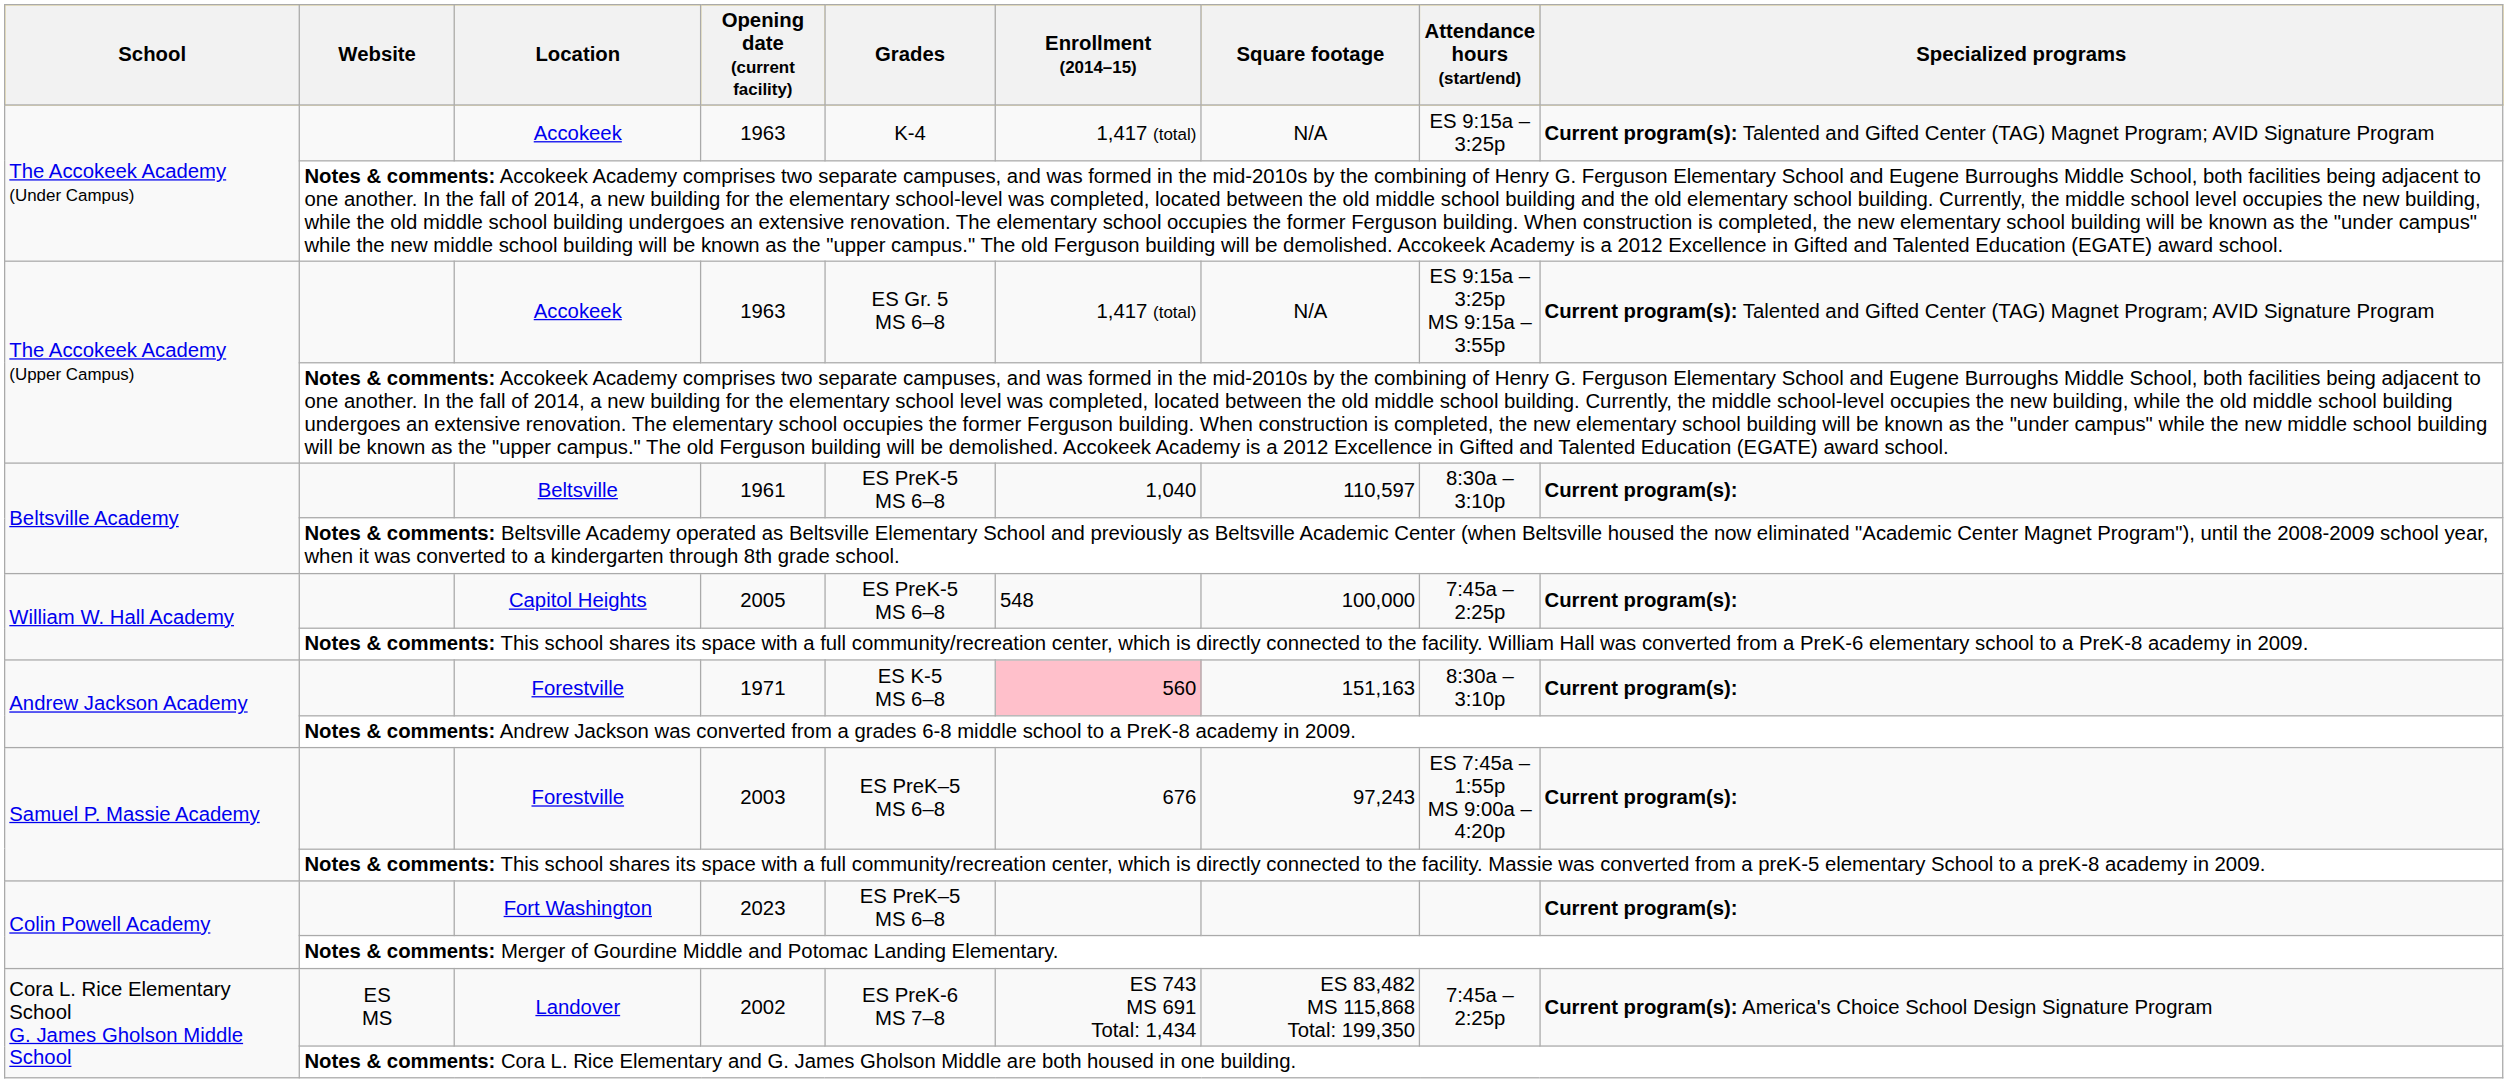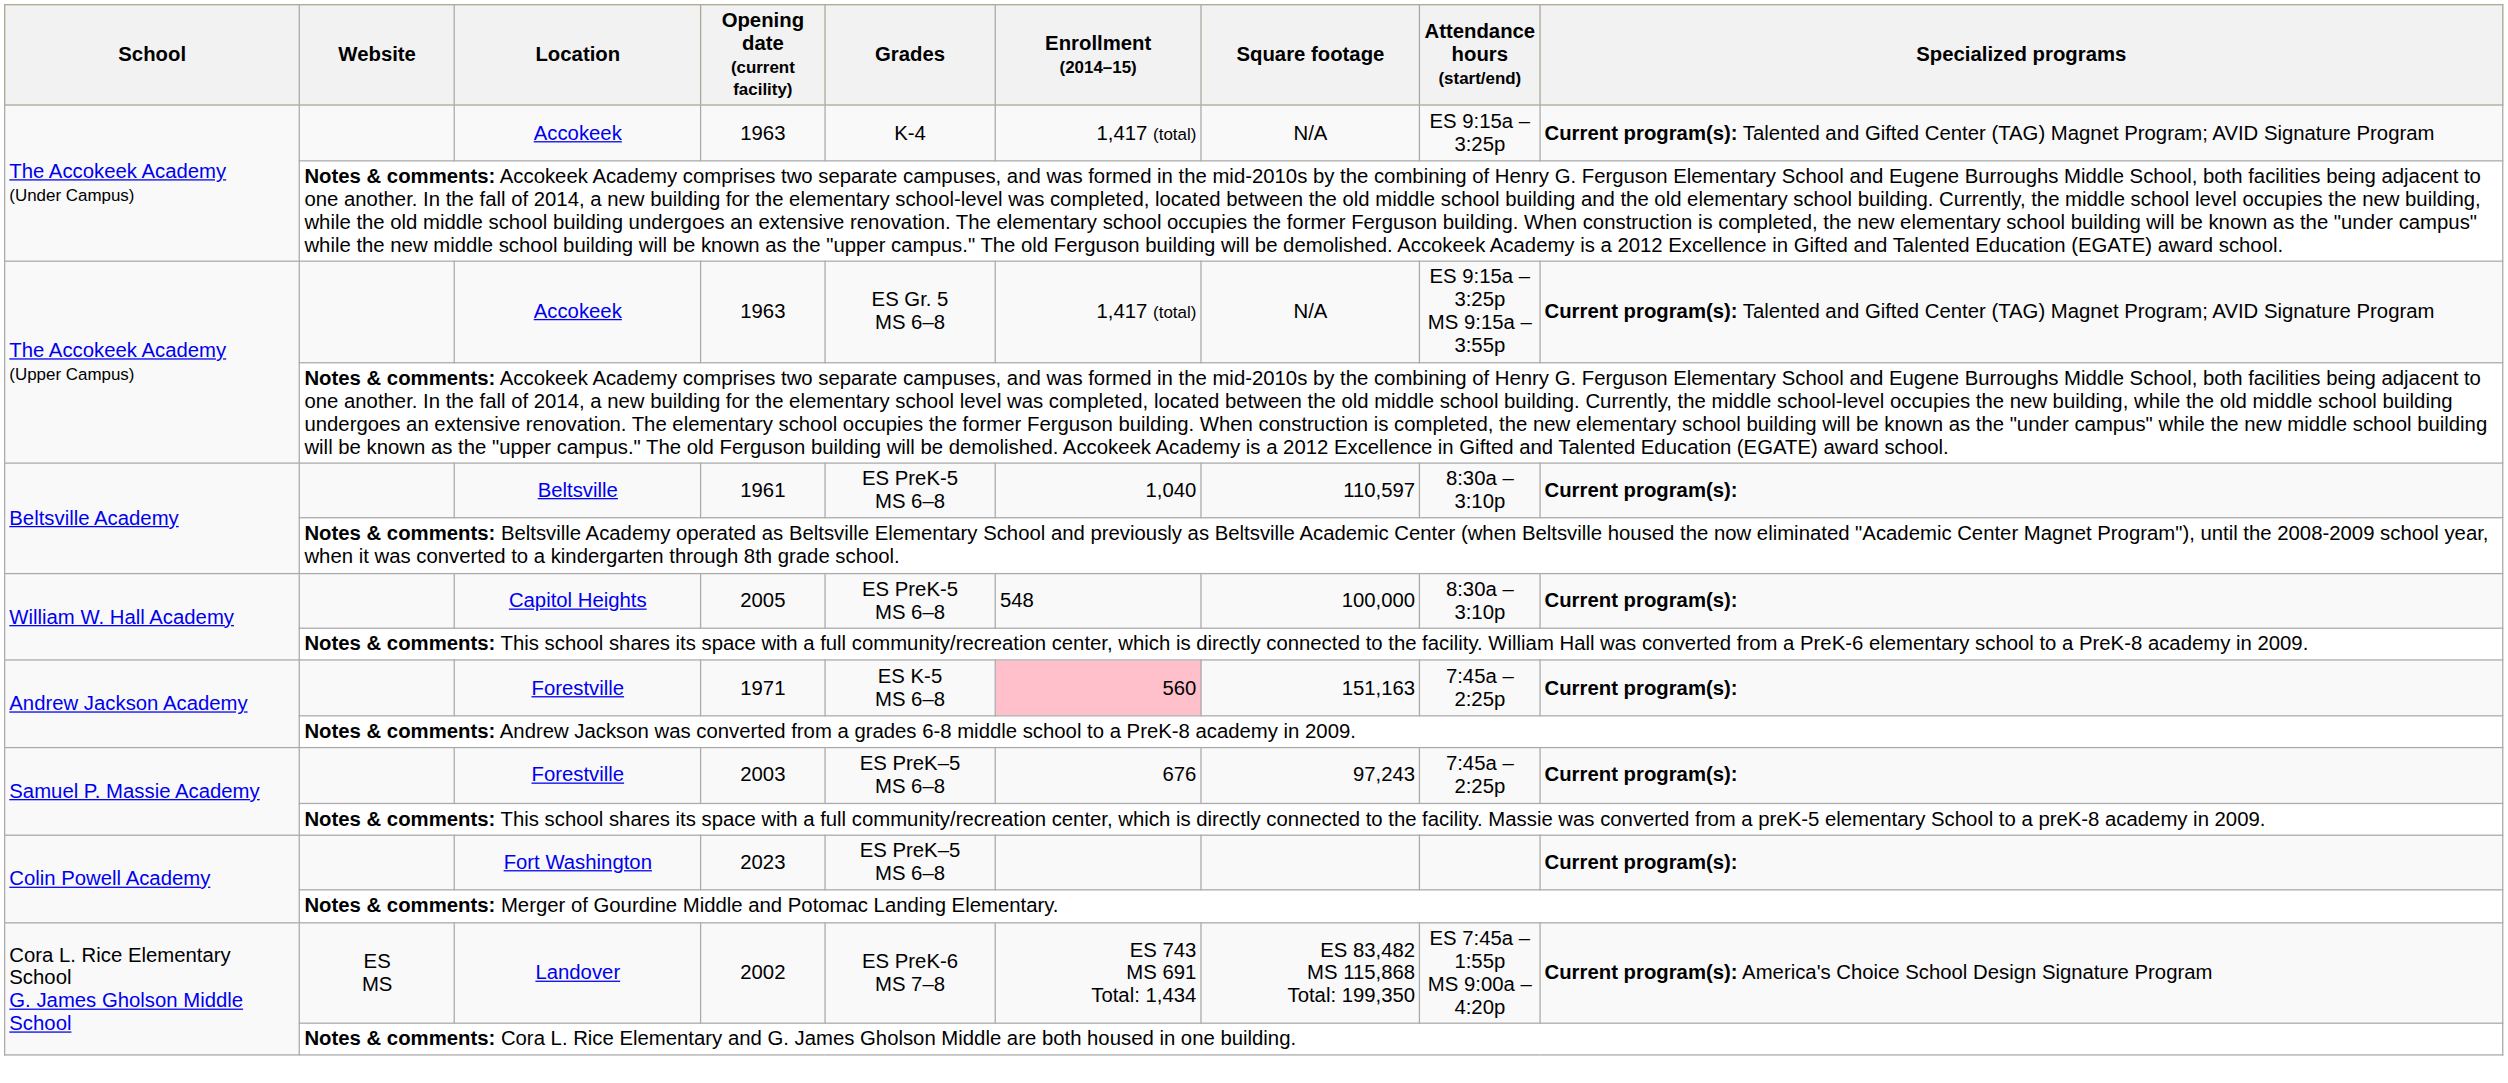(1480, 600) 7:45a – 2:25p -> (1480, 600) 8:30a – 3:10p
(1480, 687) 8:30a – 3:10p -> (1480, 687) 7:45a – 2:25p
(1480, 798) ES 7:45a – 1:55p MS 9:00a – 4:20p -> (1480, 775) 7:45a – 2:25p
(1480, 1006) 7:45a – 2:25p -> (1480, 972) ES 7:45a – 1:55p MS 9:00a – 4:20p
